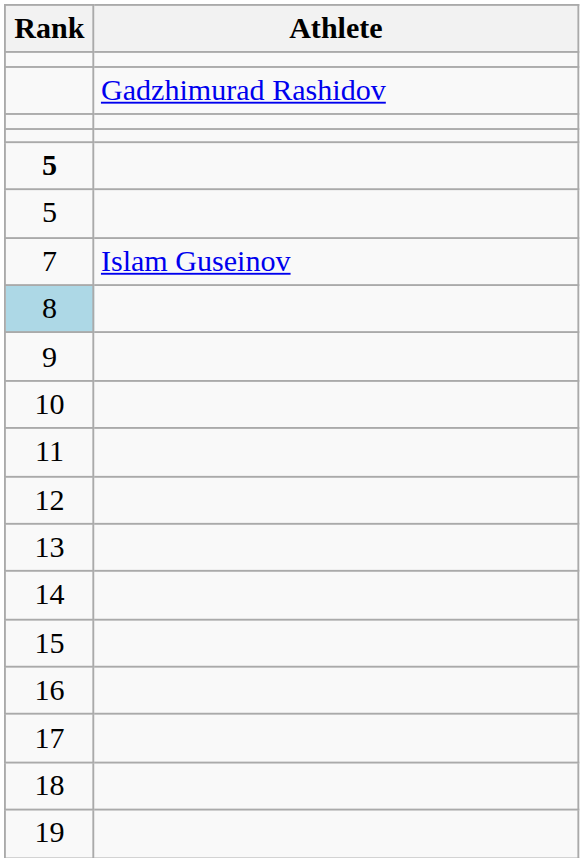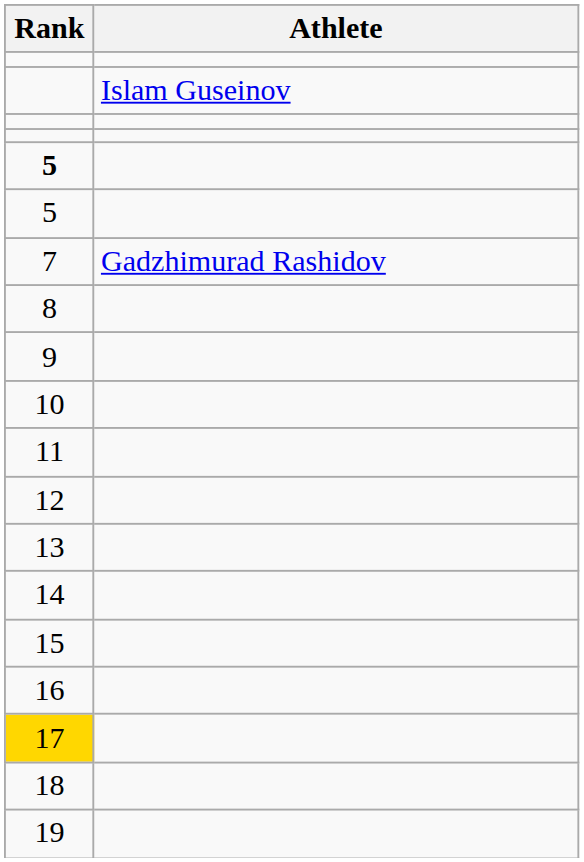(243, 89) Gadzhimurad Rashidov -> (196, 89) Islam Guseinov
(196, 260) Islam Guseinov -> (243, 260) Gadzhimurad Rashidov
(49, 308) lightblue background -> (49, 308) no background
(49, 737) no background -> (49, 737) gold background
